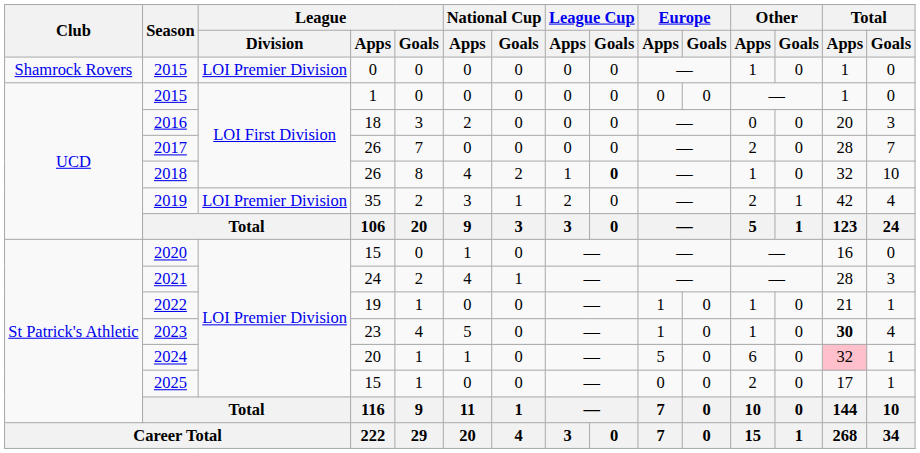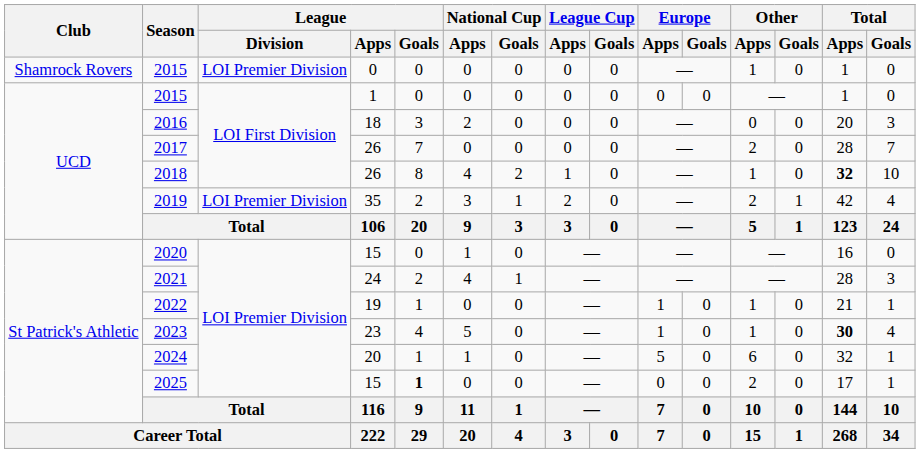(614, 174) bold -> (614, 174) normal
(845, 174) normal -> (845, 174) bold
(845, 357) pink background -> (845, 357) no background
(419, 383) normal -> (419, 383) bold
